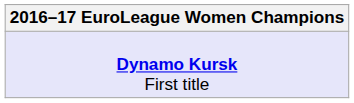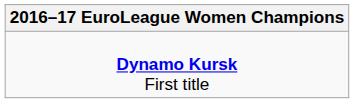(177, 74) lavender background -> (177, 74) no background
